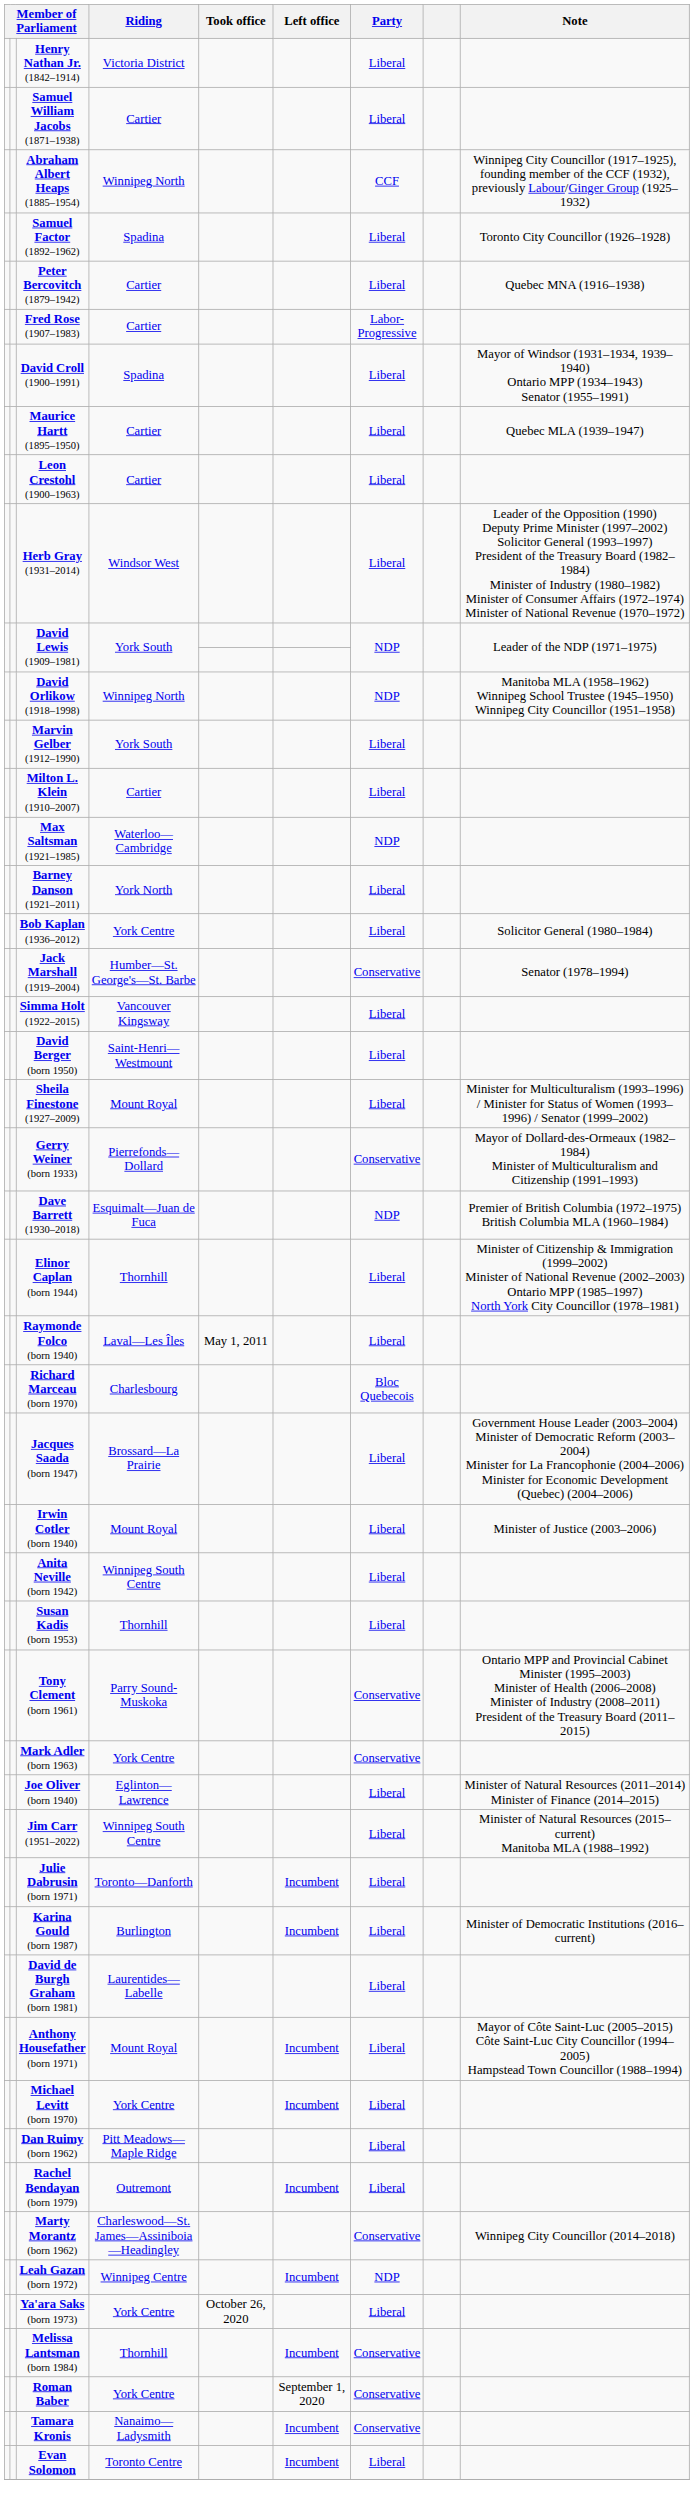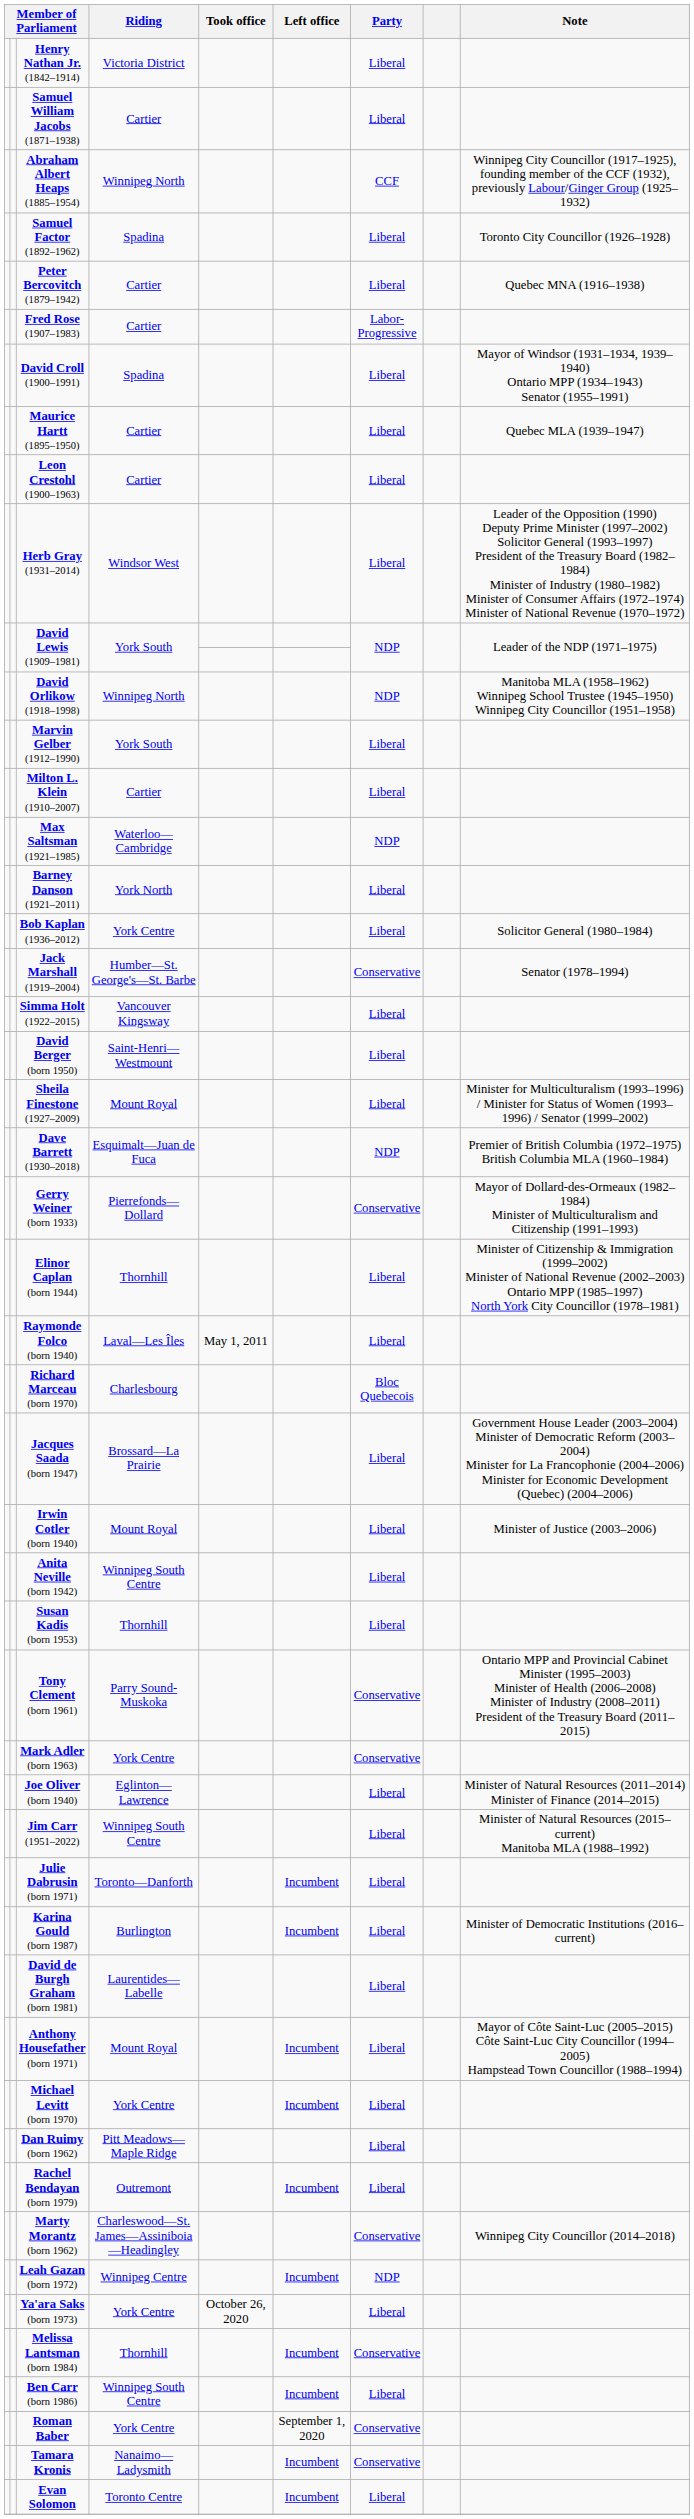rows swapped: (52, 1159) <-> (52, 1215)
+ row: (52, 2394)
